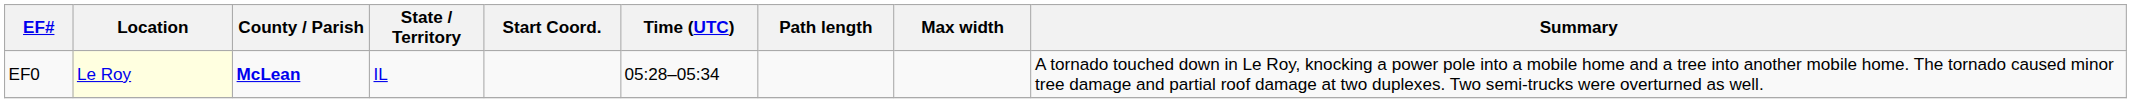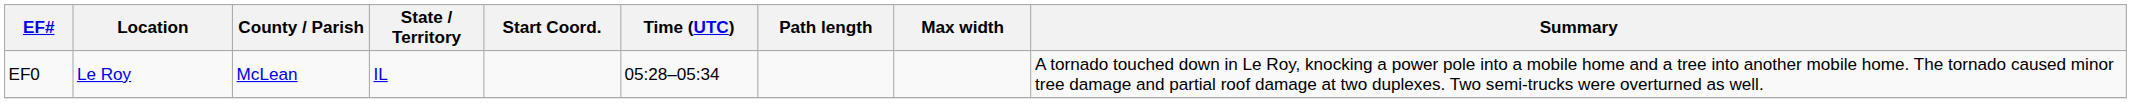(104, 74) lightyellow background -> (104, 74) no background
(268, 74) bold -> (267, 74) normal
